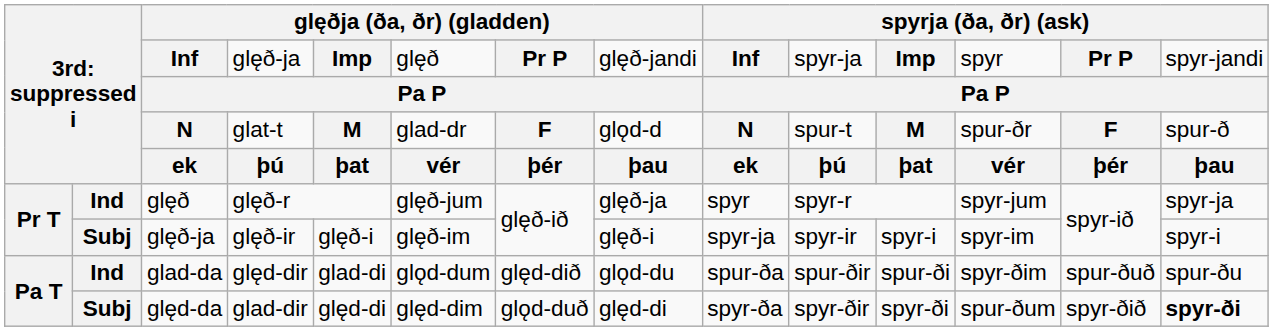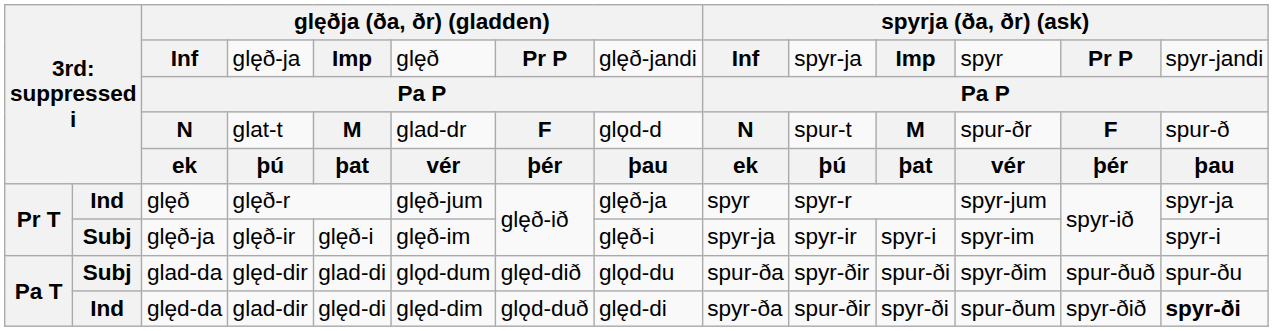(107, 272) Ind -> (107, 272) Subj
(832, 272) spur-ðir -> (832, 272) spyr-ðir
(107, 308) Subj -> (107, 308) Ind
(832, 308) spyr-ðir -> (832, 308) spur-ðir
